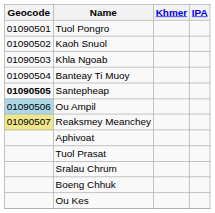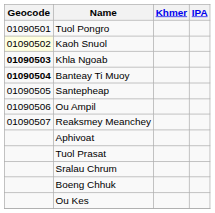(29, 44) no background -> (29, 44) lightyellow background
(29, 60) normal -> (29, 60) bold
(29, 75) normal -> (29, 75) bold
(29, 91) bold -> (29, 91) normal
(29, 107) lightblue background -> (29, 107) no background
(29, 122) khaki background -> (29, 122) no background
